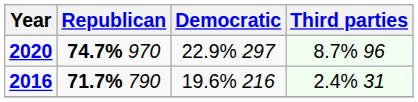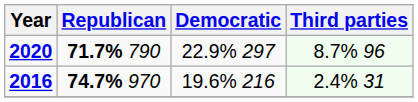(114, 51) 74.7% 970 -> (114, 51) 71.7% 790
(114, 82) 71.7% 790 -> (114, 82) 74.7% 970
